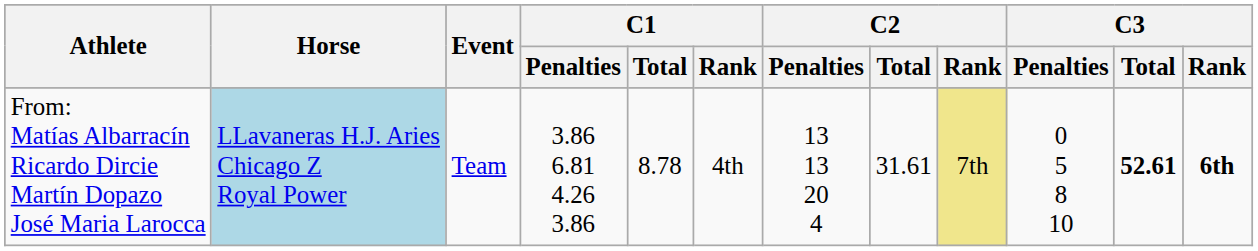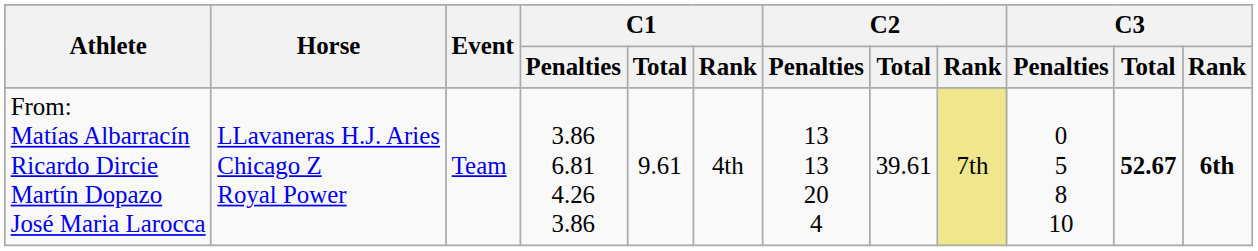(329, 166) lightblue background -> (329, 166) no background
(660, 166) 8.78 -> (660, 166) 9.61
(904, 166) 31.61 -> (904, 166) 39.61
(1148, 166) 52.61 -> (1148, 166) 52.67
